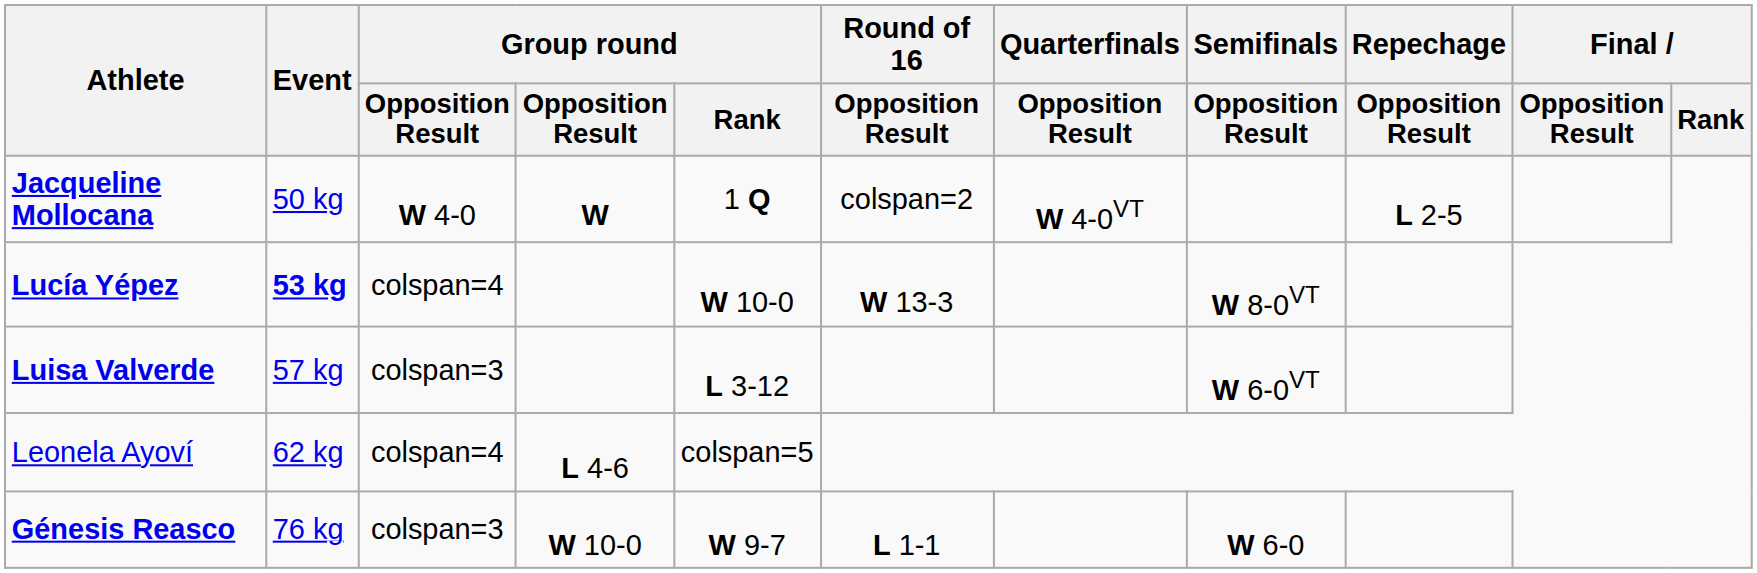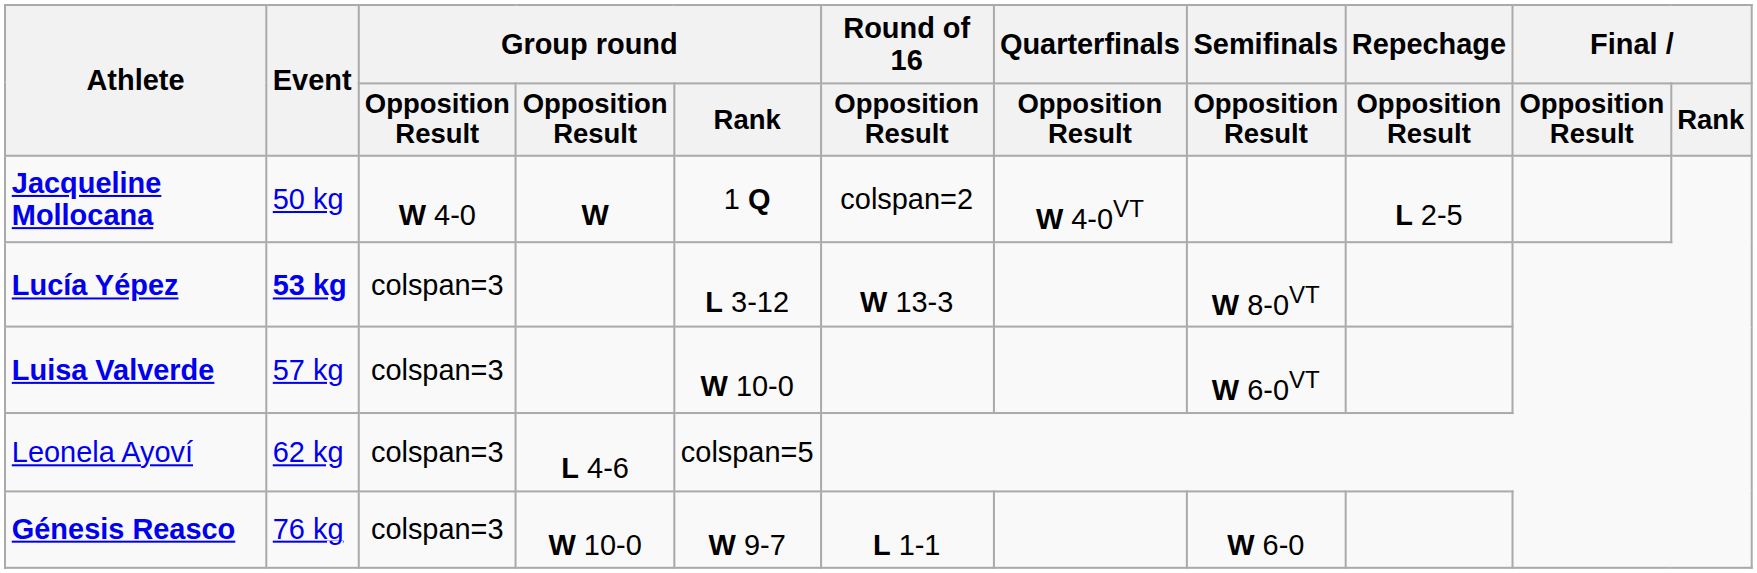(437, 285) colspan=4 -> (437, 285) colspan=3
(747, 301) W 10-0 -> (747, 301) L 3-12
(747, 386) L 3-12 -> (747, 386) W 10-0
(437, 452) colspan=4 -> (437, 452) colspan=3
